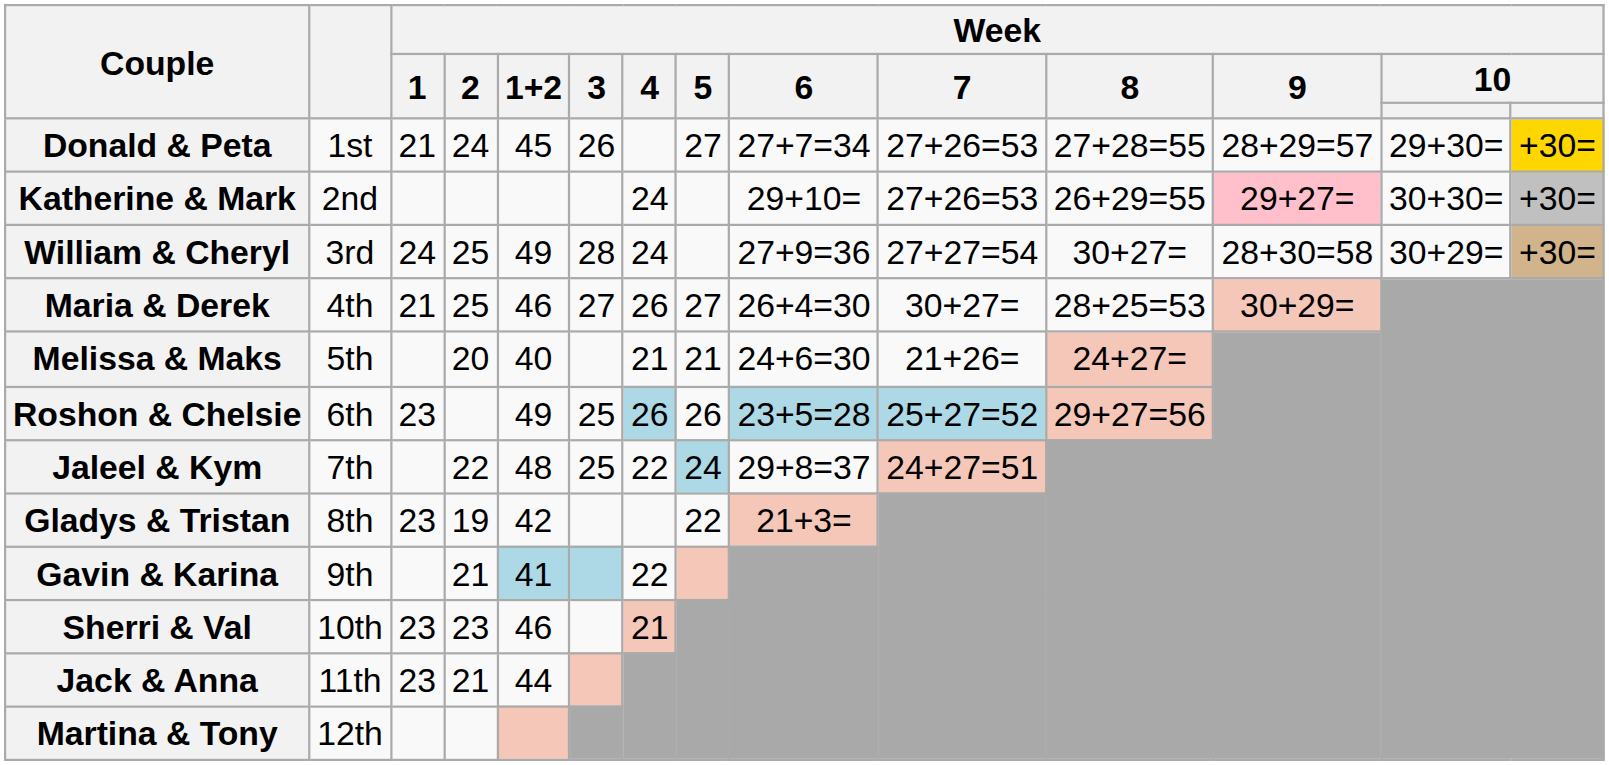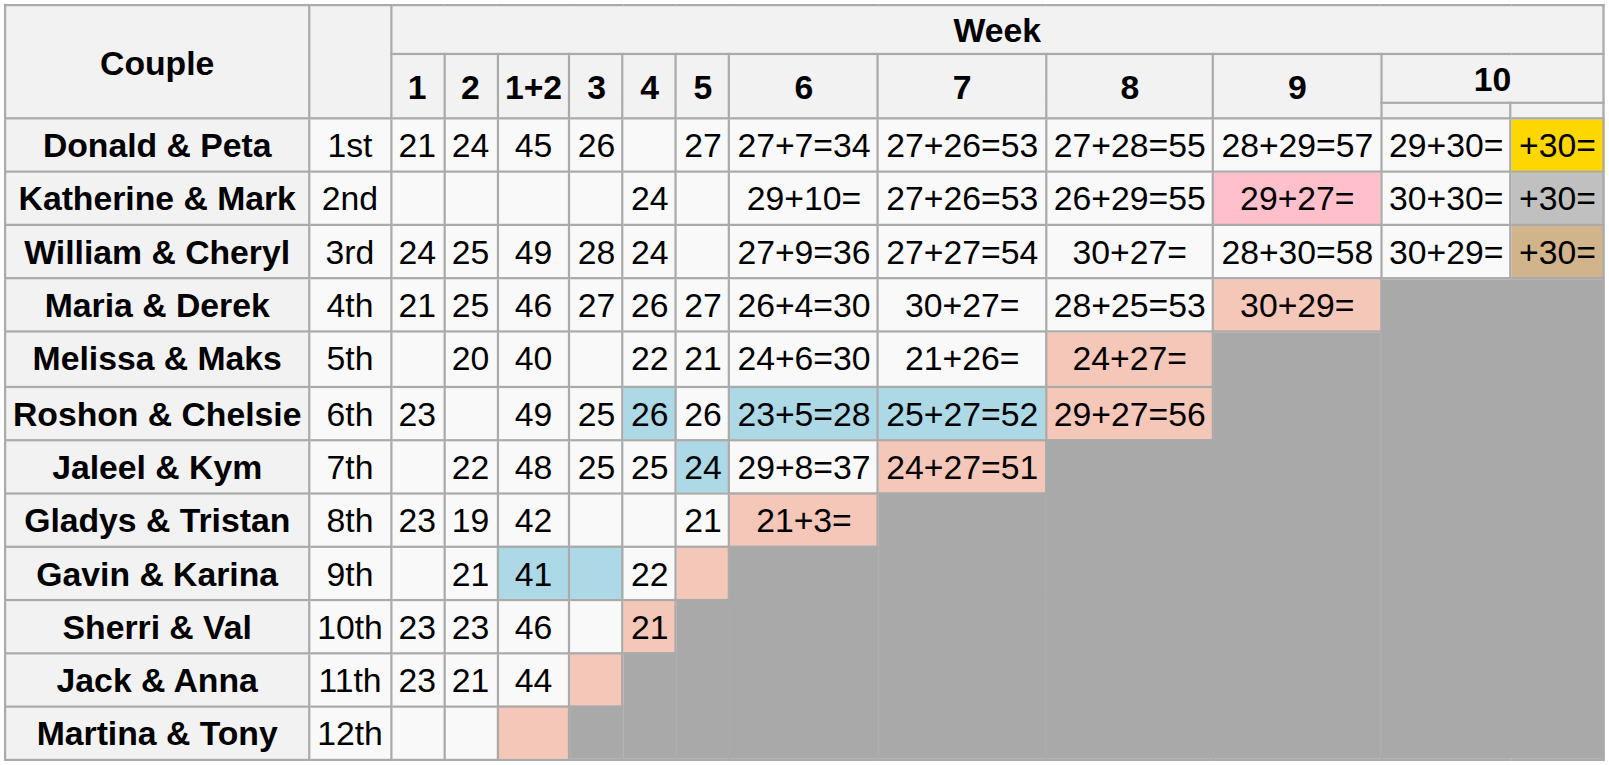(650, 359) 21 -> (650, 359) 22
(650, 466) 22 -> (650, 466) 25
(703, 520) 22 -> (703, 520) 21
